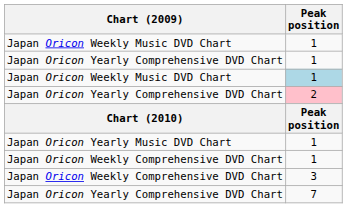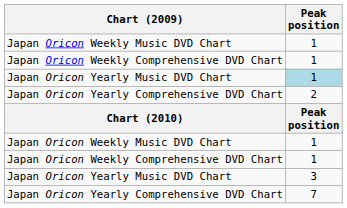(145, 60) Japan Oricon Yearly Comprehensive DVD Chart -> (145, 60) Japan Oricon Weekly Comprehensive DVD Chart
(119, 78) Japan Oricon Weekly Music DVD Chart -> (119, 78) Japan Oricon Yearly Music DVD Chart
(314, 95) pink background -> (314, 95) no background
(119, 142) Japan Oricon Yearly Music DVD Chart -> (119, 142) Japan Oricon Weekly Music DVD Chart
(145, 177) Japan Oricon Weekly Comprehensive DVD Chart -> (119, 177) Japan Oricon Yearly Music DVD Chart
